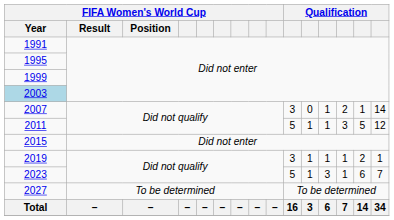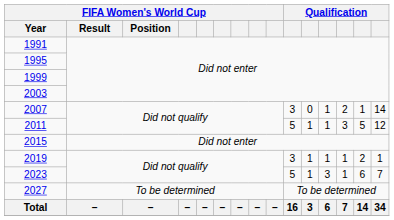(35, 93) lightblue background -> (35, 93) no background
